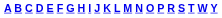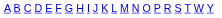(111, 8) bold -> (109, 8) normal
